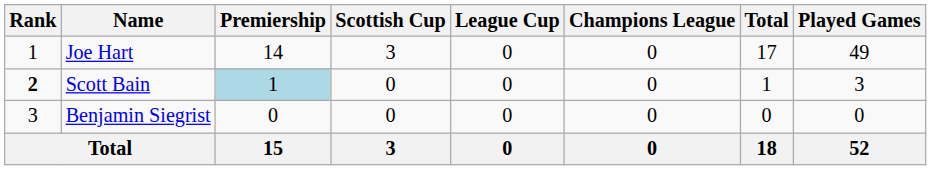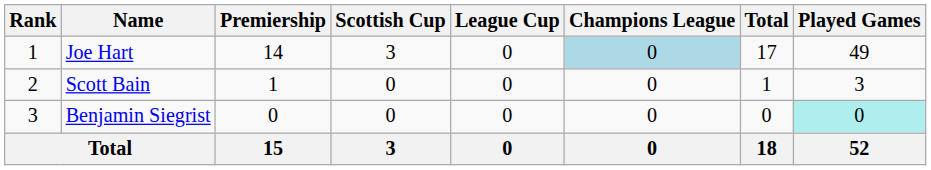(652, 52) no background -> (652, 52) lightblue background
(33, 84) bold -> (33, 84) normal
(273, 84) lightblue background -> (273, 84) no background
(859, 116) no background -> (859, 116) paleturquoise background
